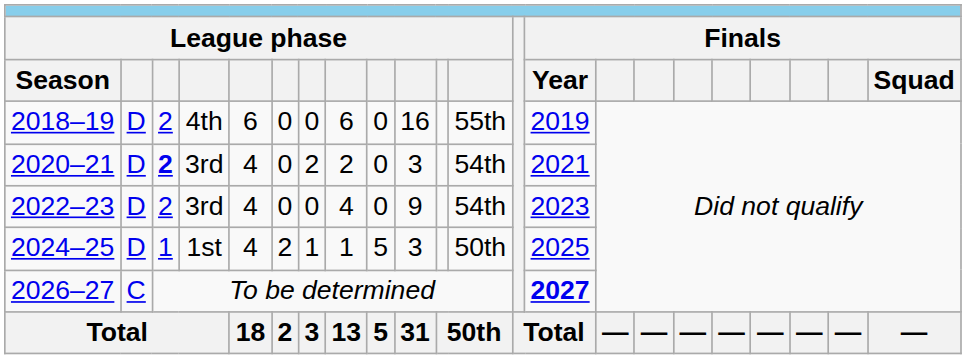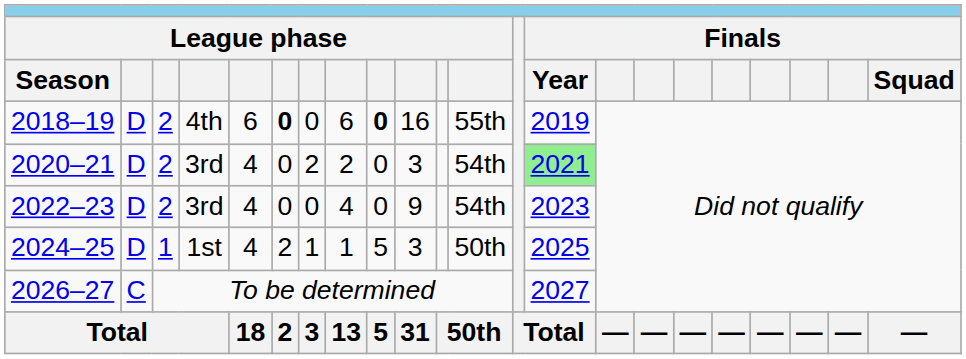(285, 122) normal -> (285, 122) bold
(381, 122) normal -> (381, 122) bold
(165, 164) bold -> (165, 164) normal
(560, 164) no background -> (560, 164) lightgreen background
(560, 290) bold -> (560, 290) normal
